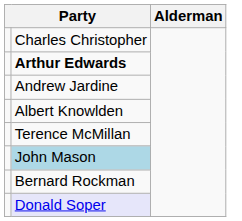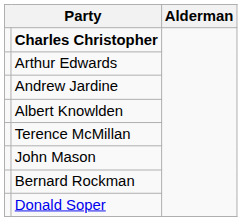(81, 39) normal -> (86, 39) bold
(71, 63) bold -> (66, 63) normal
(55, 157) lightblue background -> (55, 157) no background
(60, 205) lavender background -> (60, 205) no background
